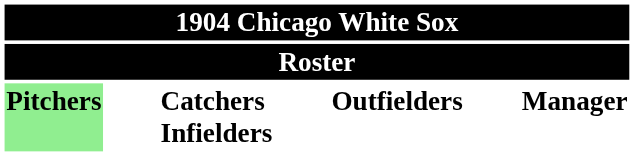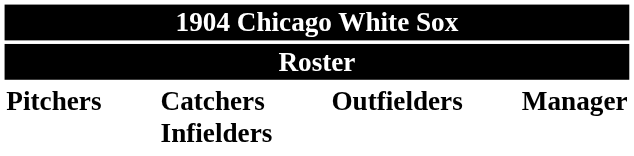(54, 100) lightgreen background -> (54, 100) no background
